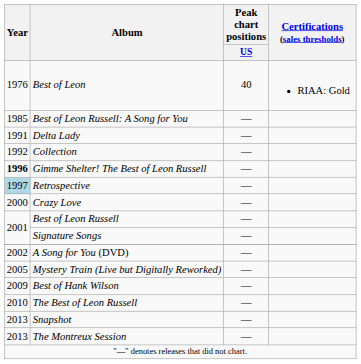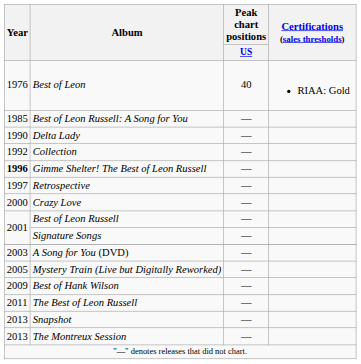(17, 135) 1991 -> (17, 135) 1990
(17, 185) lightblue background -> (17, 185) no background
(17, 252) 2002 -> (17, 252) 2003
(17, 303) 2010 -> (17, 303) 2011
